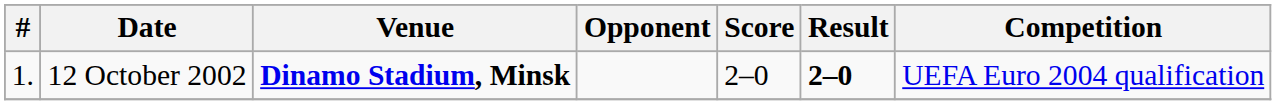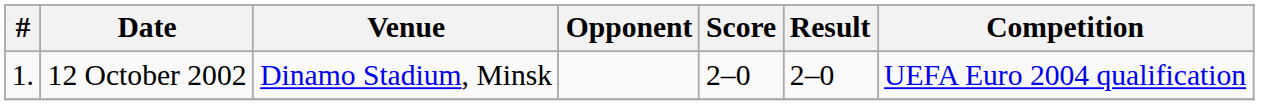(415, 74) bold -> (406, 74) normal
(830, 74) bold -> (812, 74) normal
